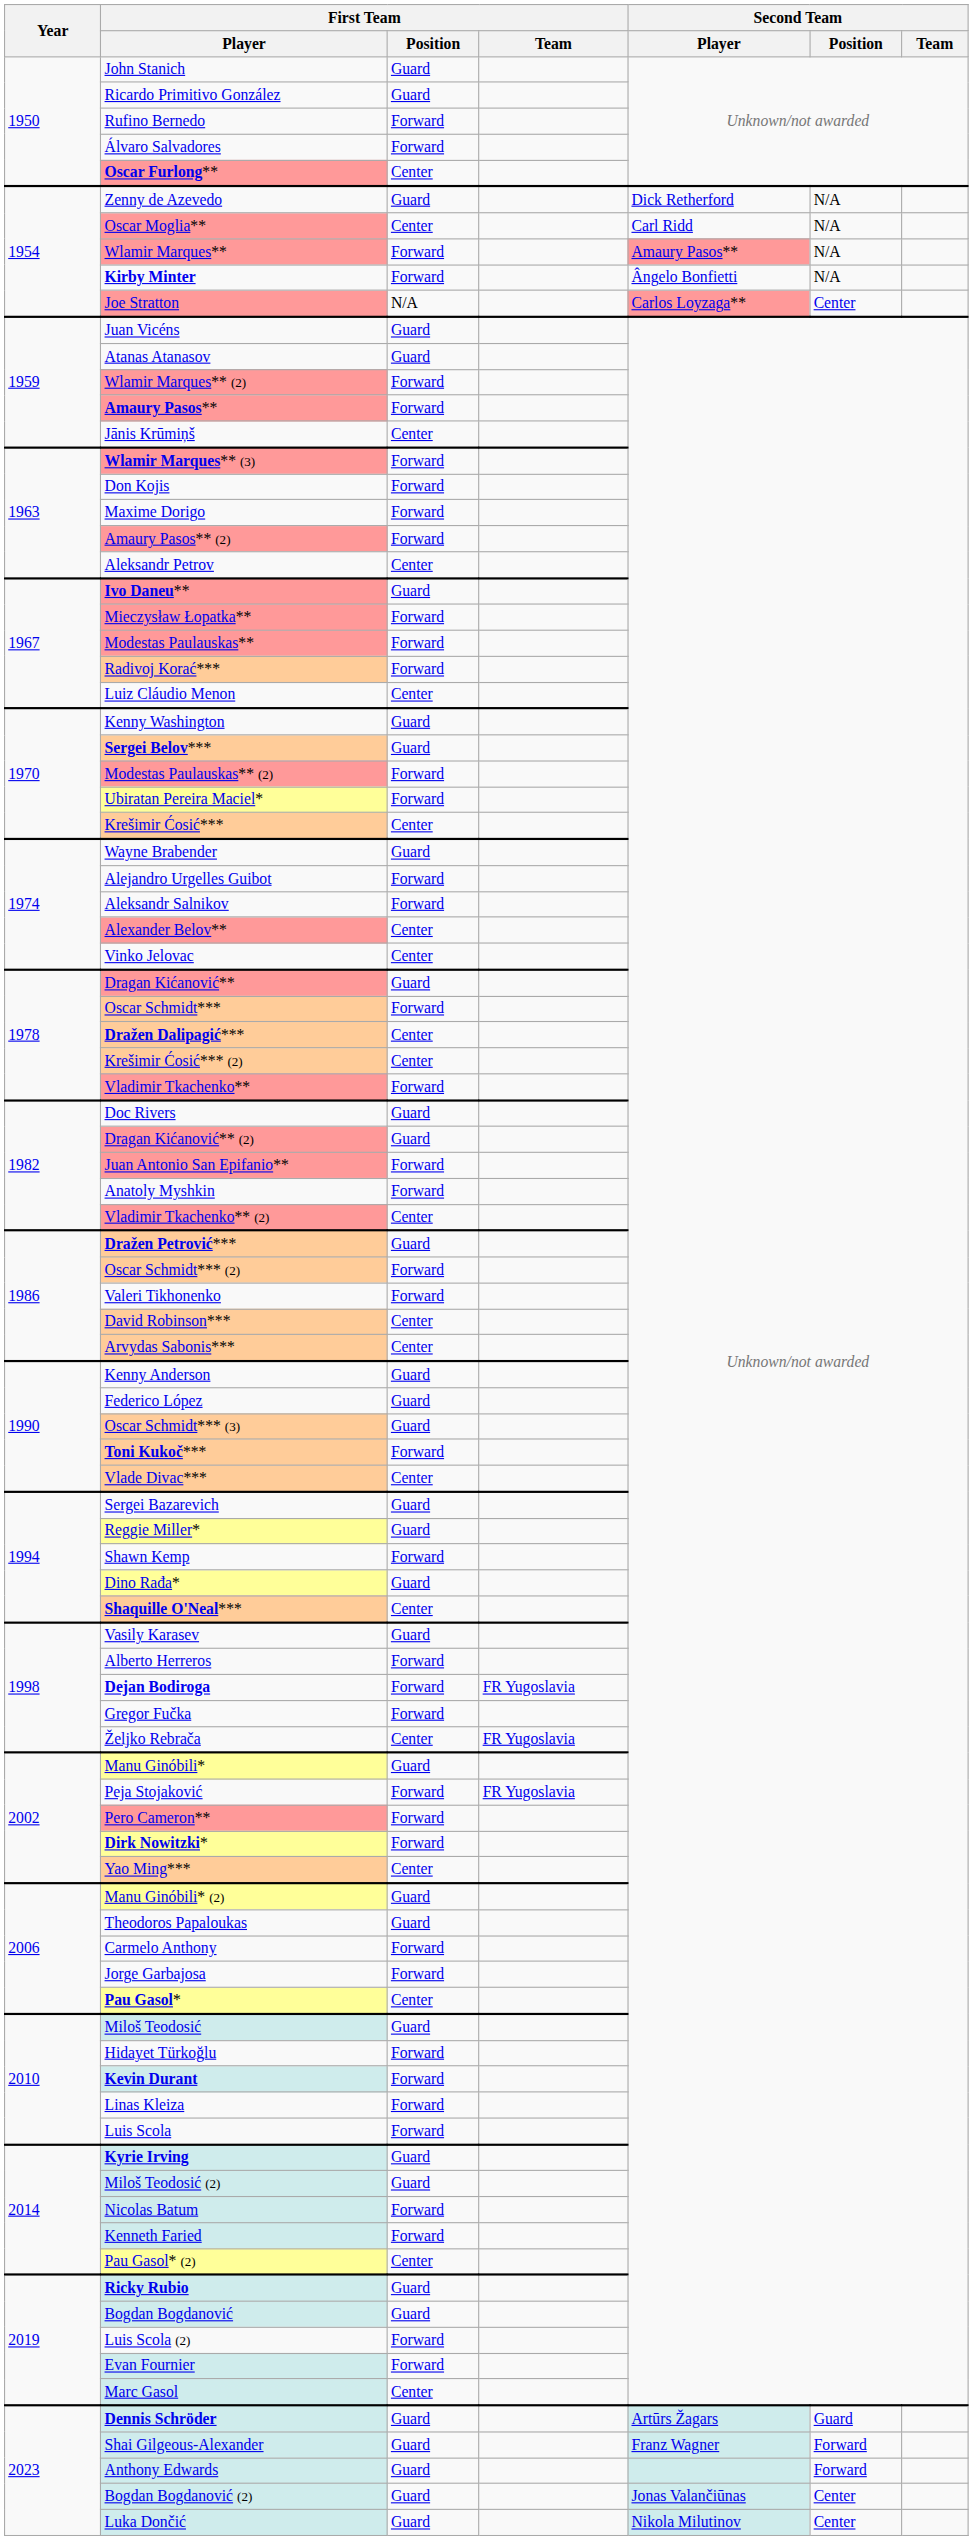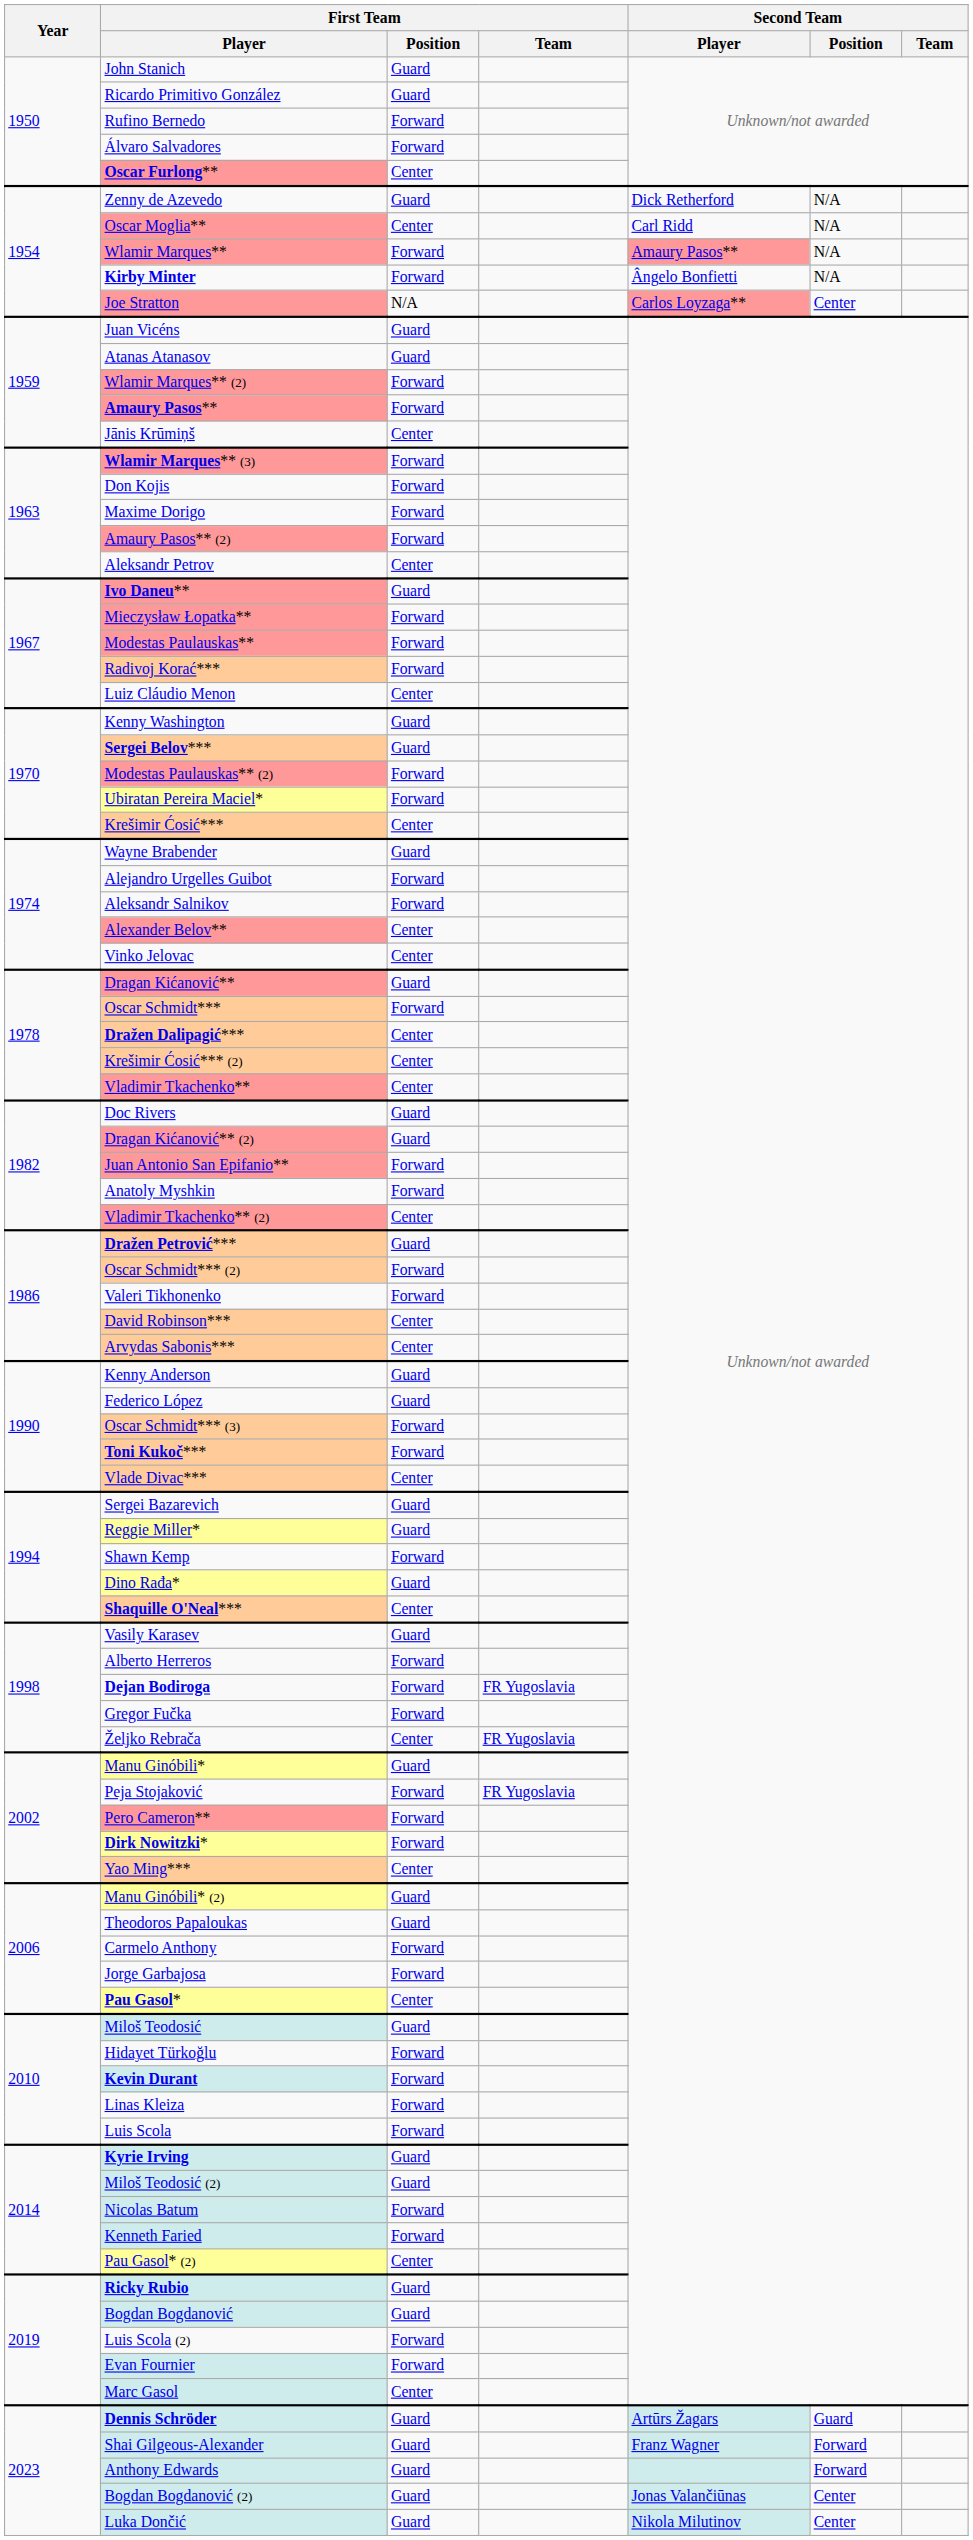(417, 1086) Forward -> (412, 1086) Center
(411, 1426) Guard -> (417, 1426) Forward
